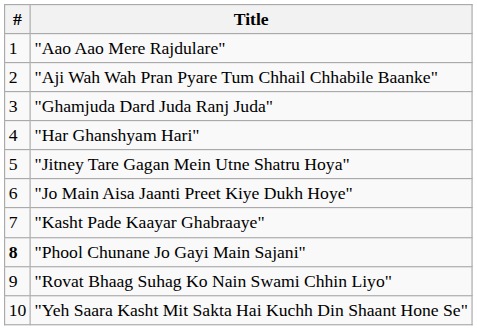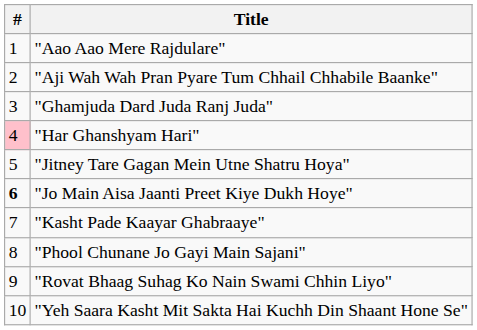(13, 135) no background -> (13, 135) pink background
(13, 193) normal -> (13, 193) bold
(13, 251) bold -> (13, 251) normal
